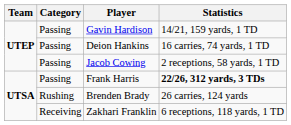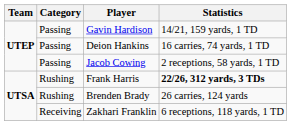(55, 79) Passing -> (57, 79) Rushing
